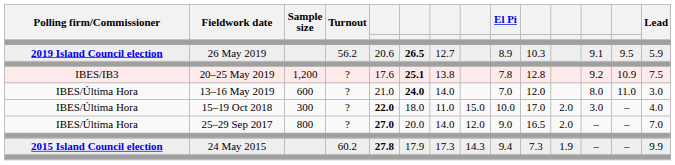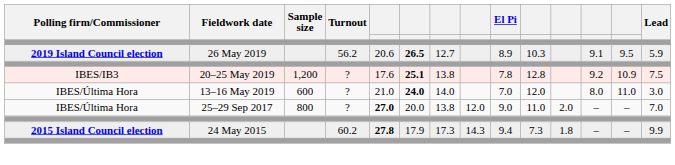- row: (97, 108)
(445, 124) 14.0 -> (445, 108) 13.8
(536, 124) 16.5 -> (536, 108) 11.0
(566, 146) 1.9 -> (566, 129) 1.8
